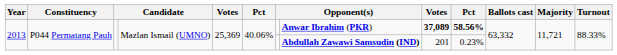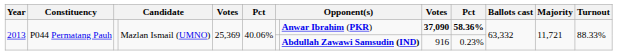(436, 27) 37,089 -> (436, 27) 37,090
(469, 27) 58.56% -> (469, 27) 58.36%
(442, 42) 201 -> (442, 42) 916
